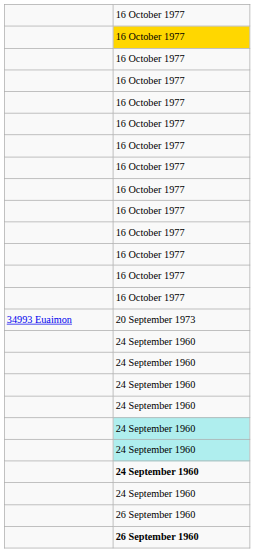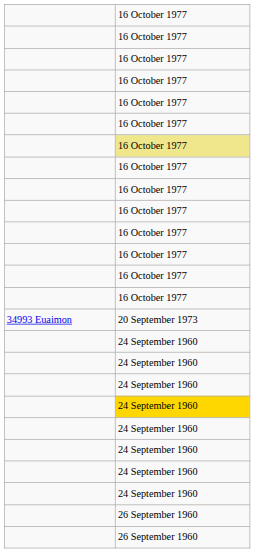(150, 37) gold background -> (152, 37) no background
(150, 145) no background -> (152, 145) khaki background
(155, 406) no background -> (158, 406) gold background
(155, 428) paleturquoise background -> (158, 428) no background
(155, 450) paleturquoise background -> (158, 450) no background
(157, 471) bold -> (158, 471) normal
(157, 537) bold -> (158, 537) normal
